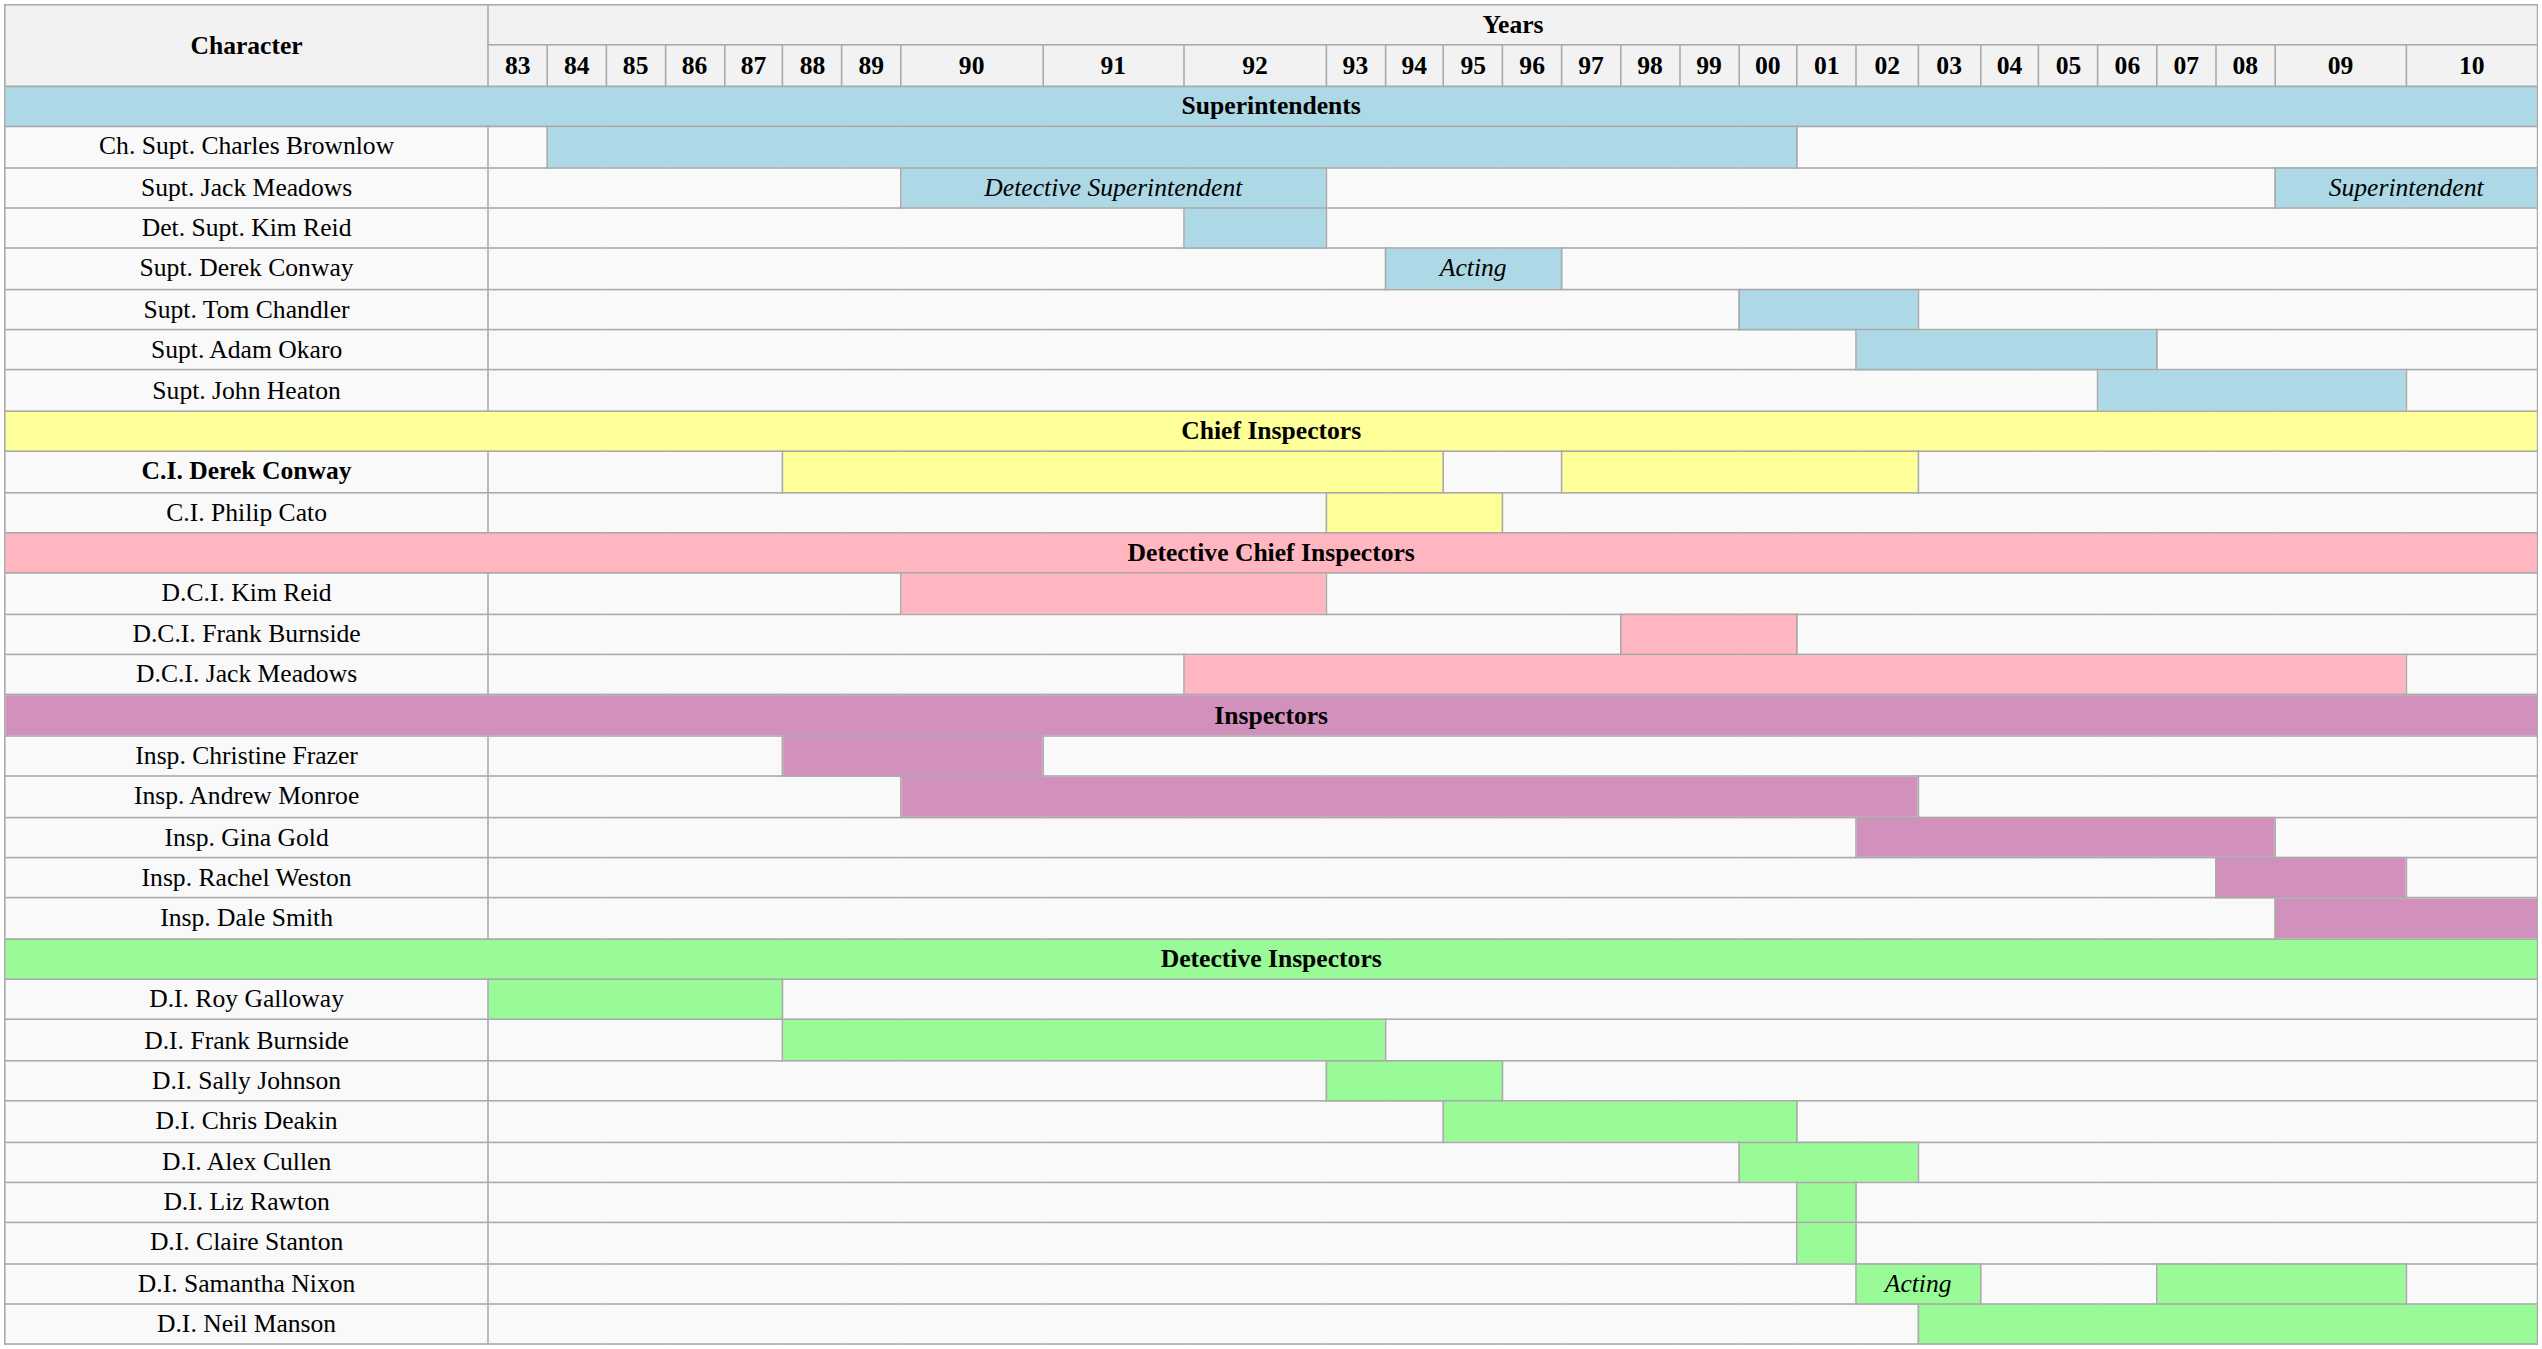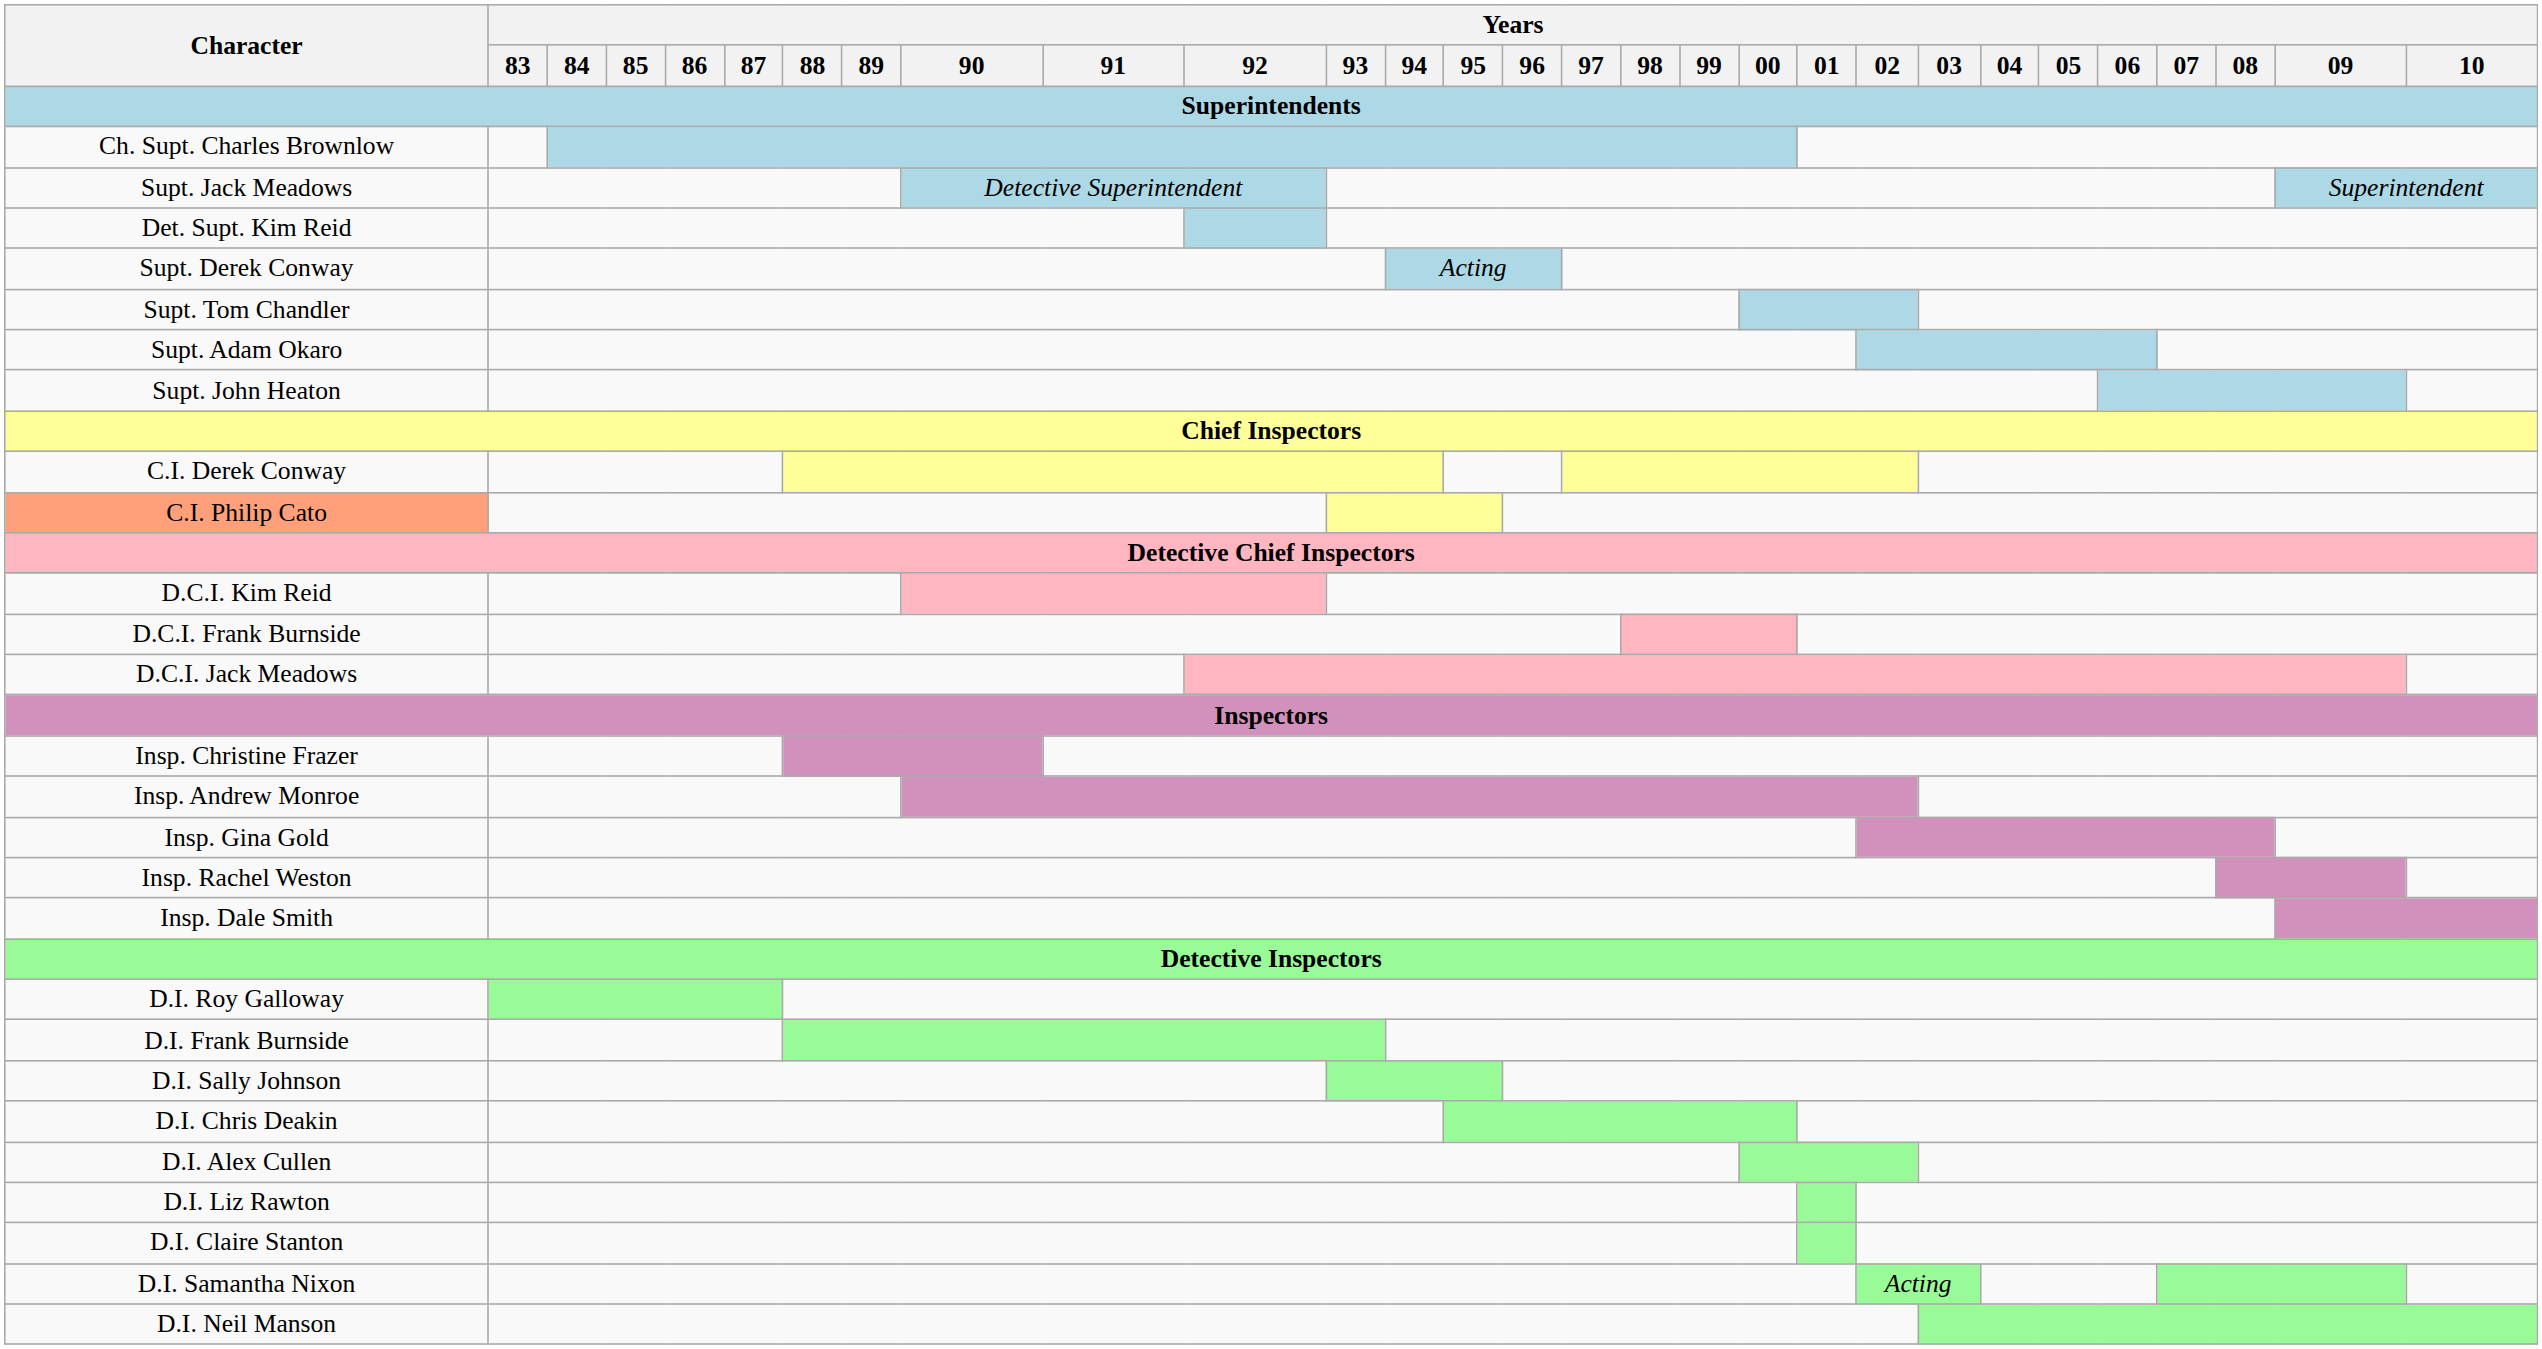(247, 471) bold -> (247, 471) normal
(247, 512) no background -> (247, 512) lightsalmon background
